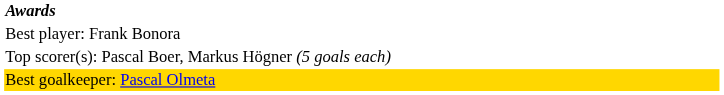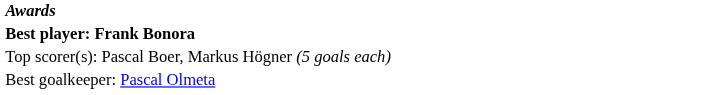(93, 34) normal -> (100, 34) bold
(110, 79) gold background -> (110, 79) no background
